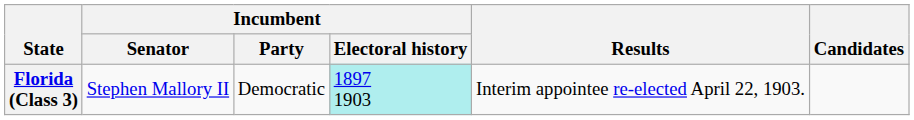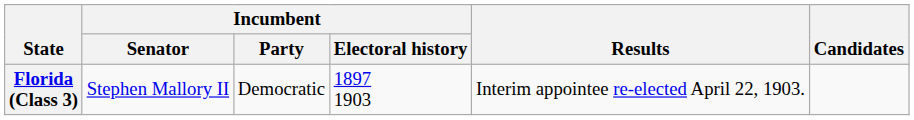(352, 89) paleturquoise background -> (352, 89) no background
